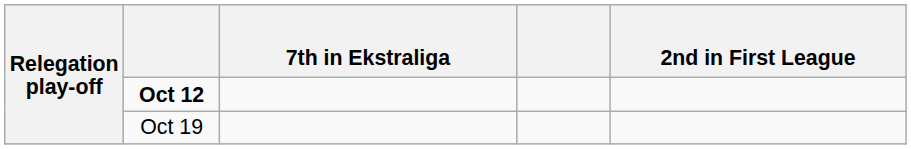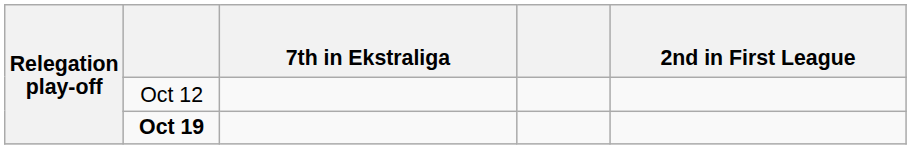(172, 94) bold -> (172, 94) normal
(172, 128) normal -> (172, 128) bold
